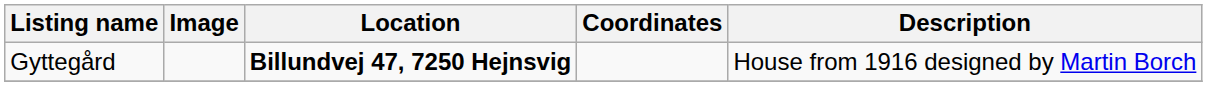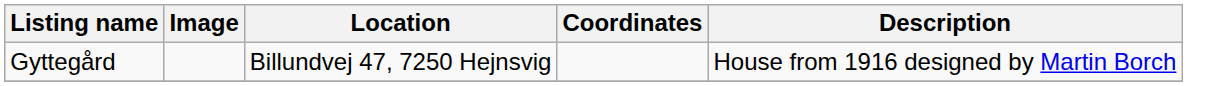(411, 61) bold -> (401, 61) normal
